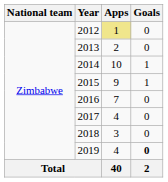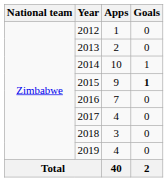(116, 30) khaki background -> (116, 30) no background
(147, 82) normal -> (147, 82) bold
(147, 151) bold -> (147, 151) normal
